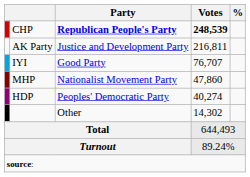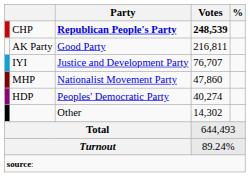(123, 46) Justice and Development Party -> (82, 46) Good Party
(82, 63) Good Party -> (123, 63) Justice and Development Party
